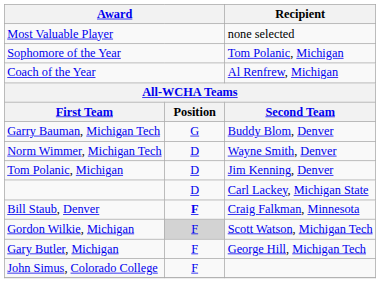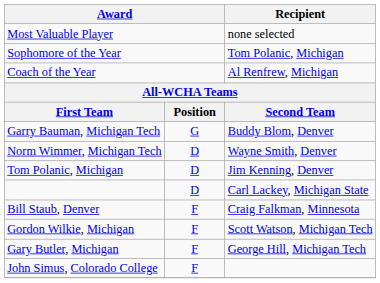(195, 209) bold -> (195, 209) normal
(195, 229) lightgrey background -> (195, 229) no background
